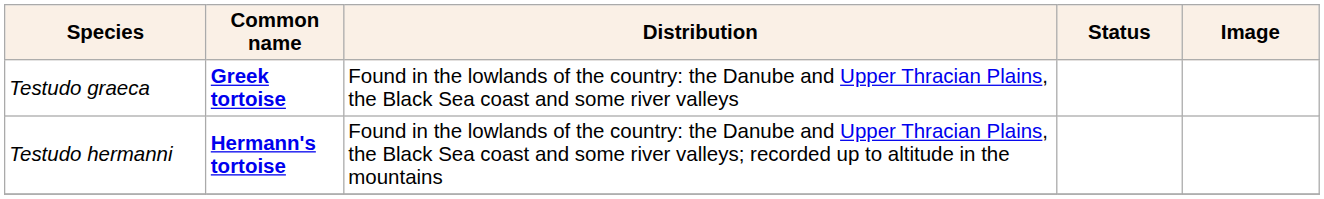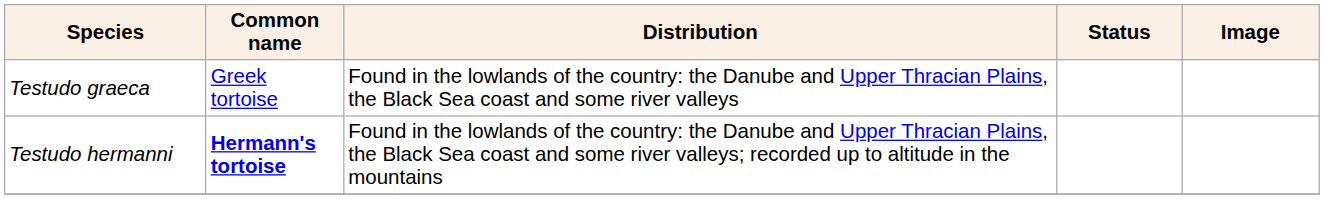(248, 87) bold -> (244, 87) normal
